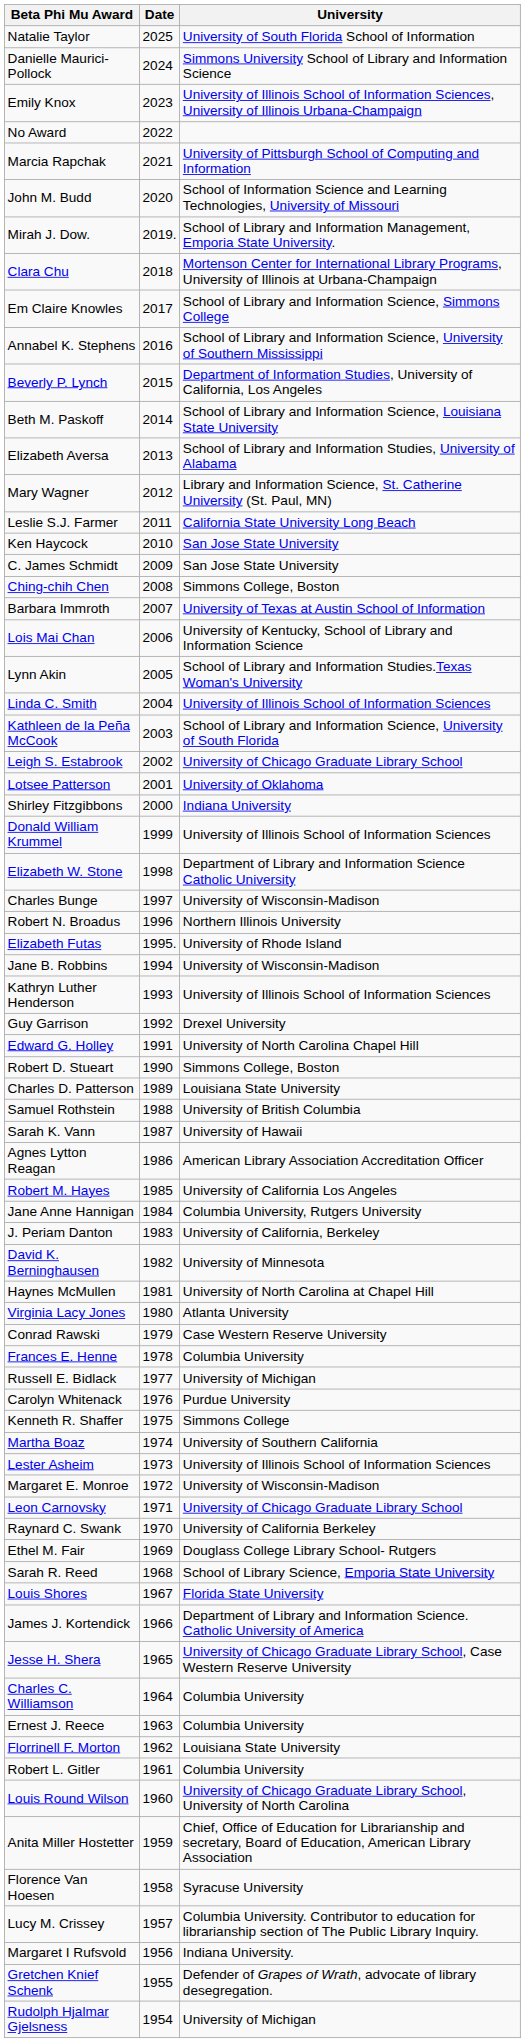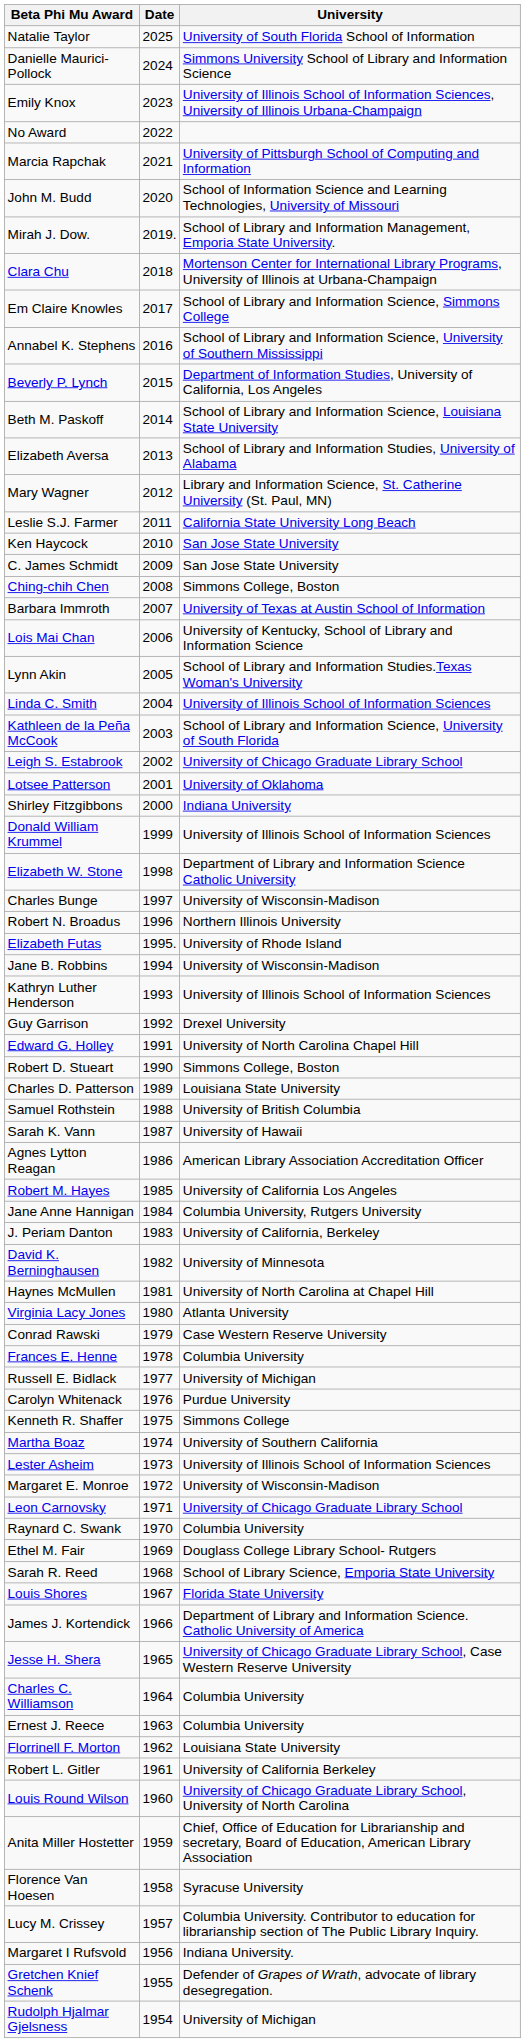(279, 1529) University of California Berkeley -> (243, 1529) Columbia University
(243, 1769) Columbia University -> (279, 1769) University of California Berkeley
